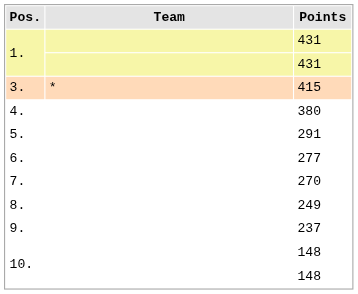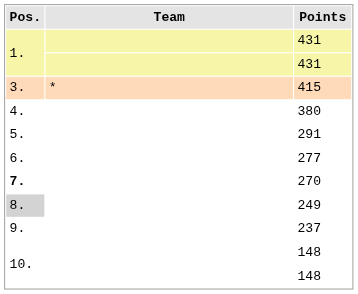(17, 182) normal -> (17, 182) bold
(17, 206) no background -> (17, 206) lightgrey background
